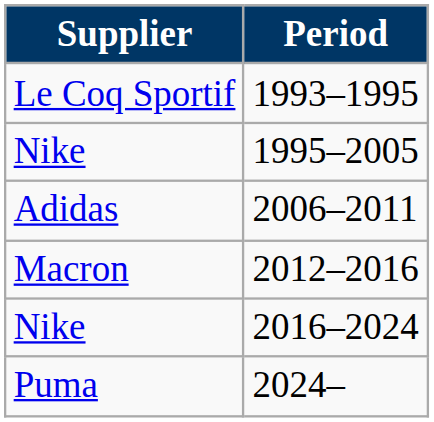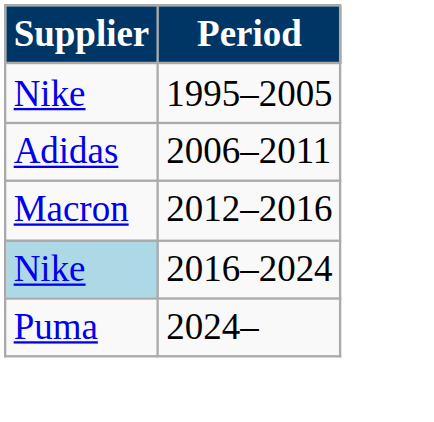- row: (336, 92)
(50, 326) no background -> (50, 268) lightblue background
